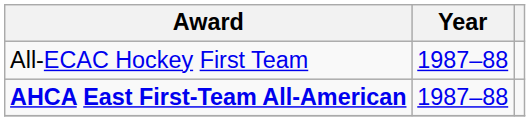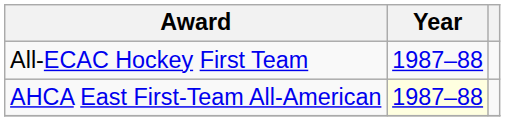(208, 97) bold -> (196, 97) normal
(463, 97) no background -> (438, 97) lightyellow background
